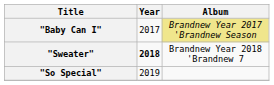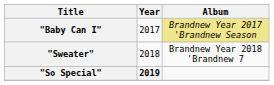(149, 54) bold -> (149, 54) normal
(149, 73) normal -> (149, 73) bold
